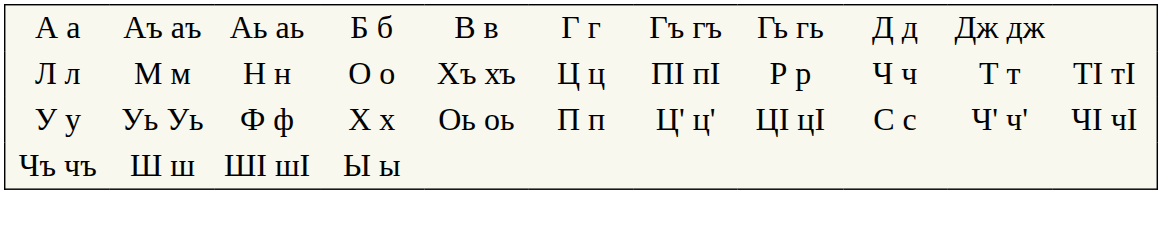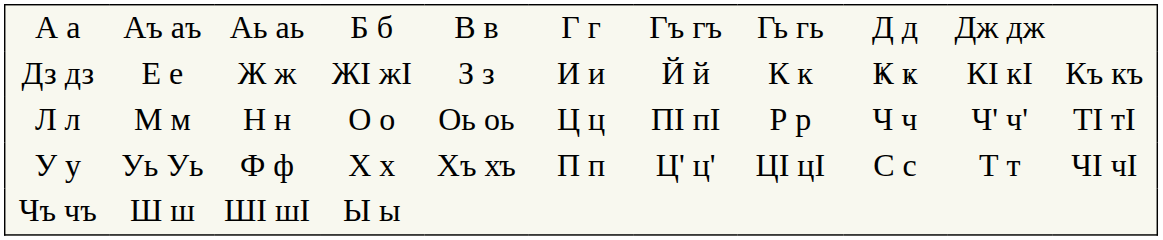+ row: (58, 73)
(476, 73) Хъ хъ -> (476, 119) Оь оь
(1000, 73) Т т -> (1000, 119) Ч' ч'
(476, 119) Оь оь -> (476, 165) Хъ хъ
(1000, 119) Ч' ч' -> (1000, 165) Т т
